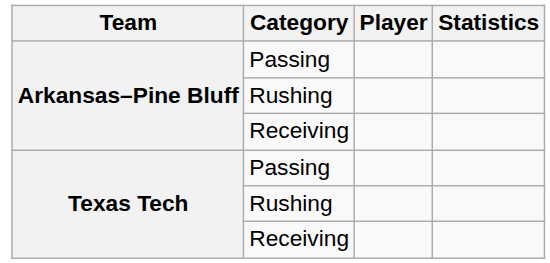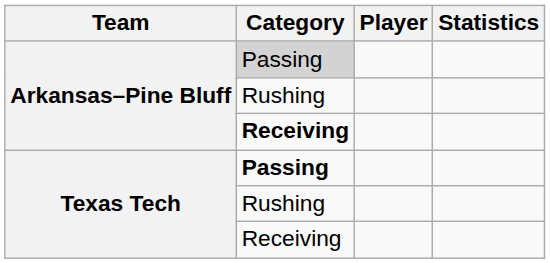(290, 59) no background -> (282, 59) lightgrey background
(299, 131) normal -> (295, 131) bold
(290, 167) normal -> (285, 167) bold
